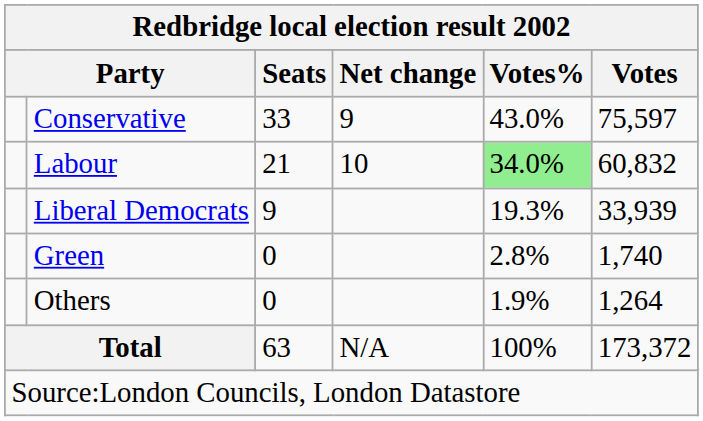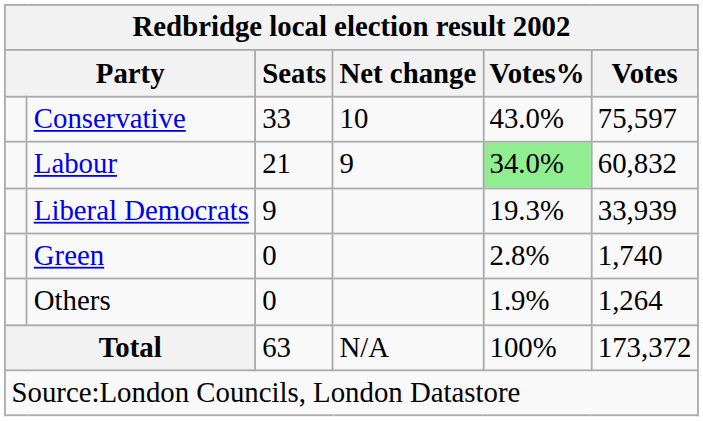(347, 118) 9 -> (354, 118) 10
(354, 164) 10 -> (347, 164) 9
